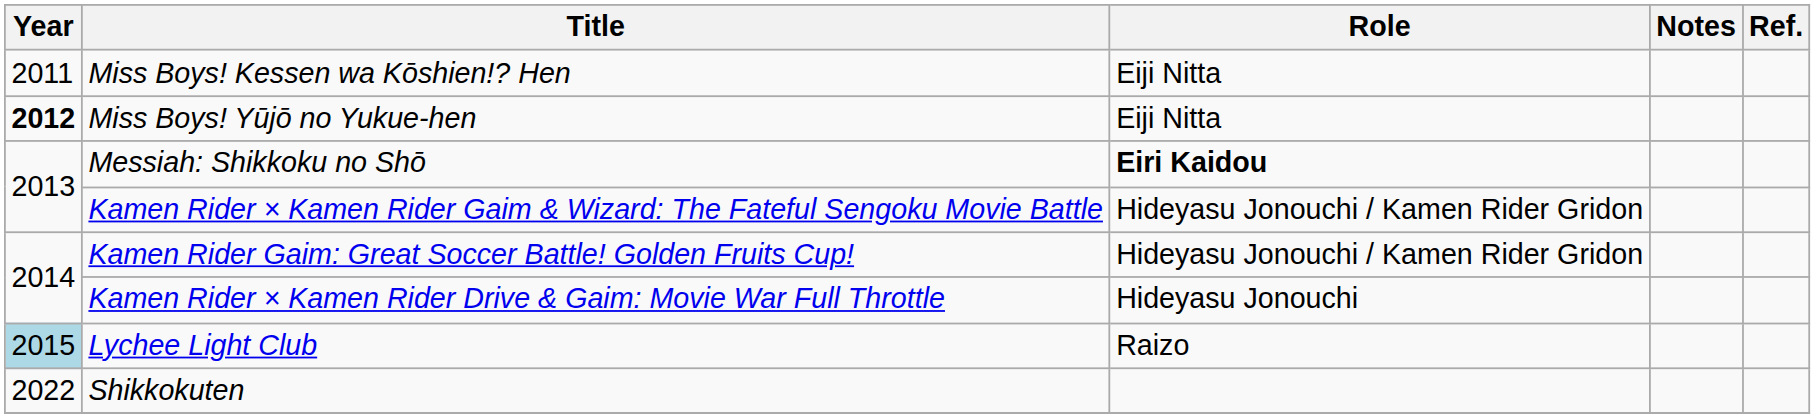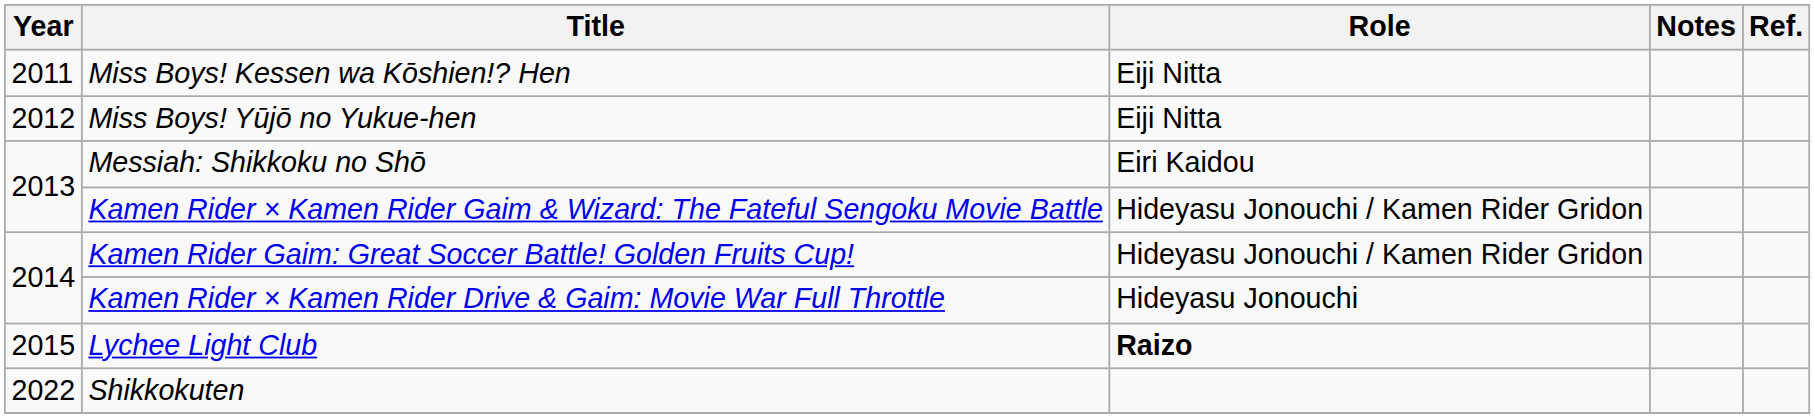(43, 118) bold -> (43, 118) normal
(1192, 163) bold -> (1185, 163) normal
(43, 345) lightblue background -> (43, 345) no background
(1153, 345) normal -> (1154, 345) bold
